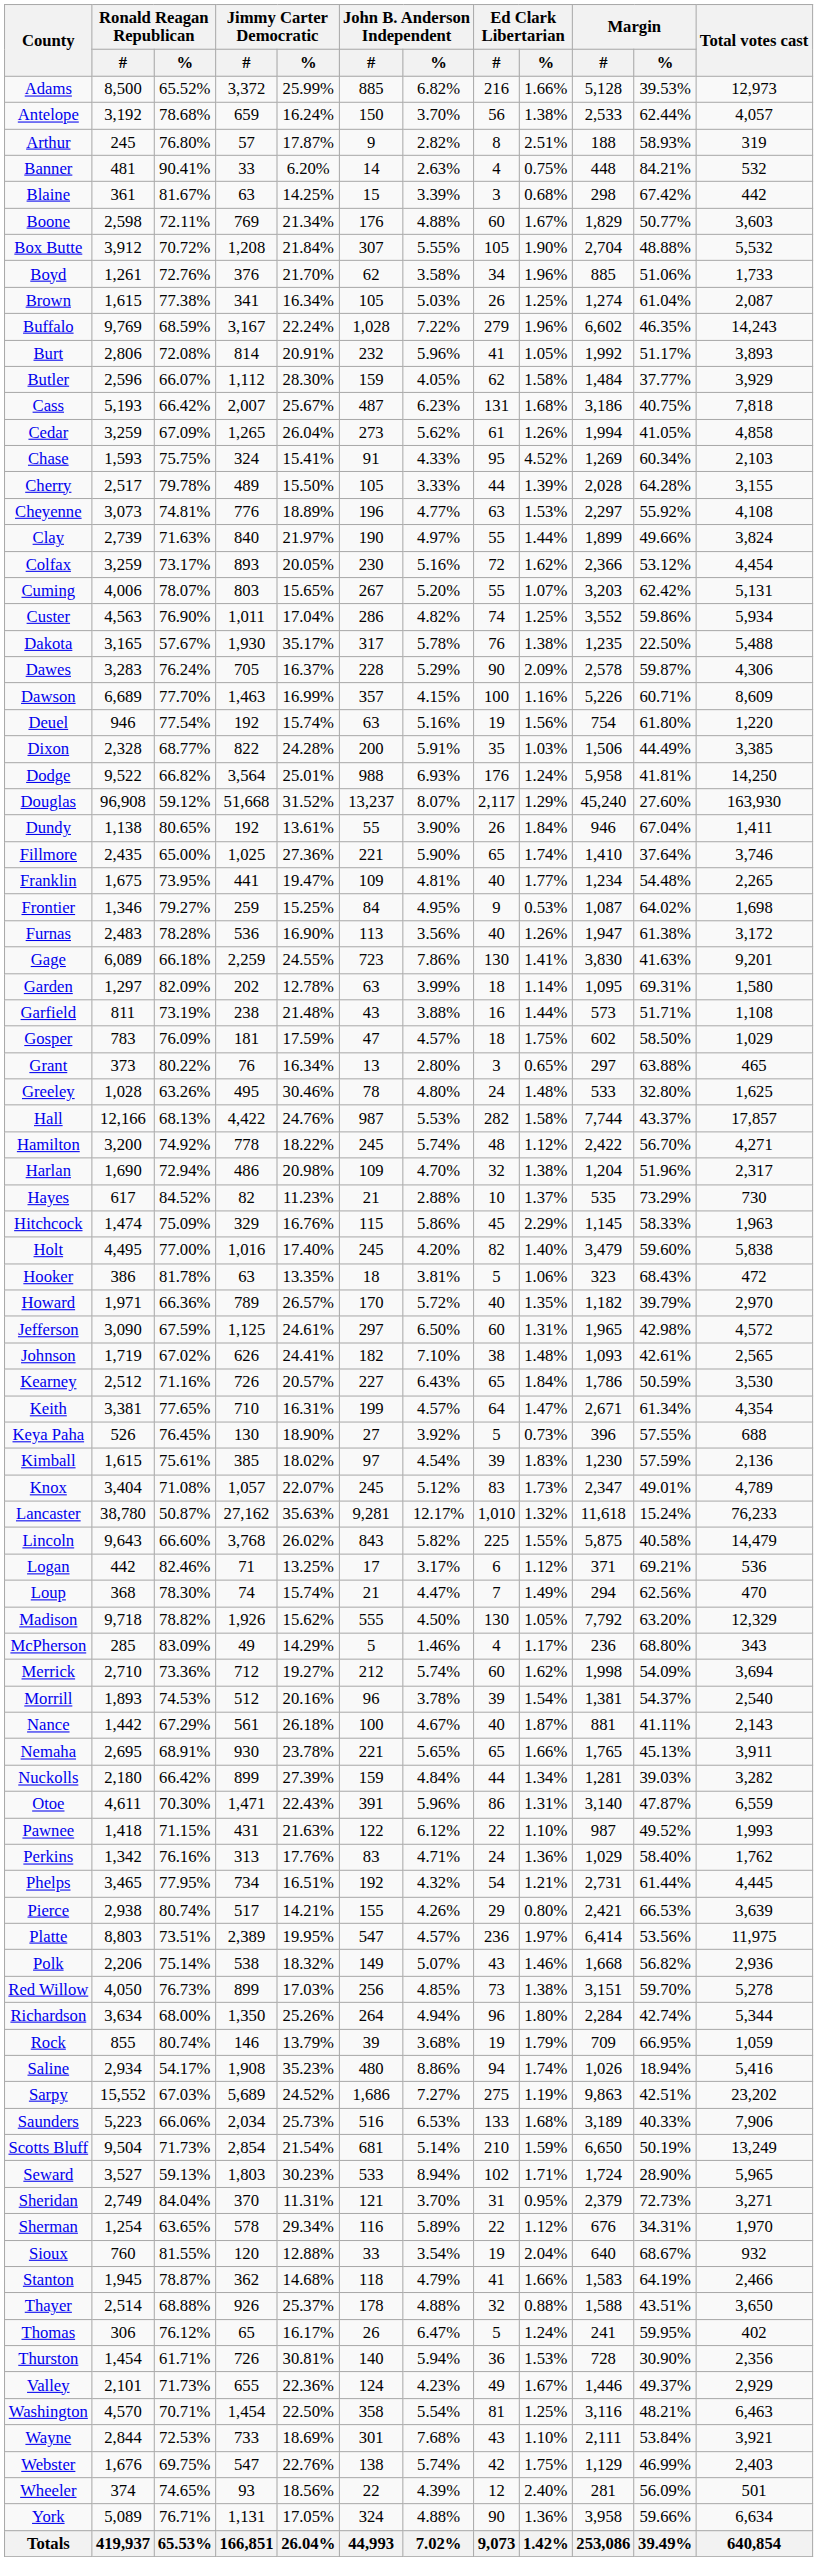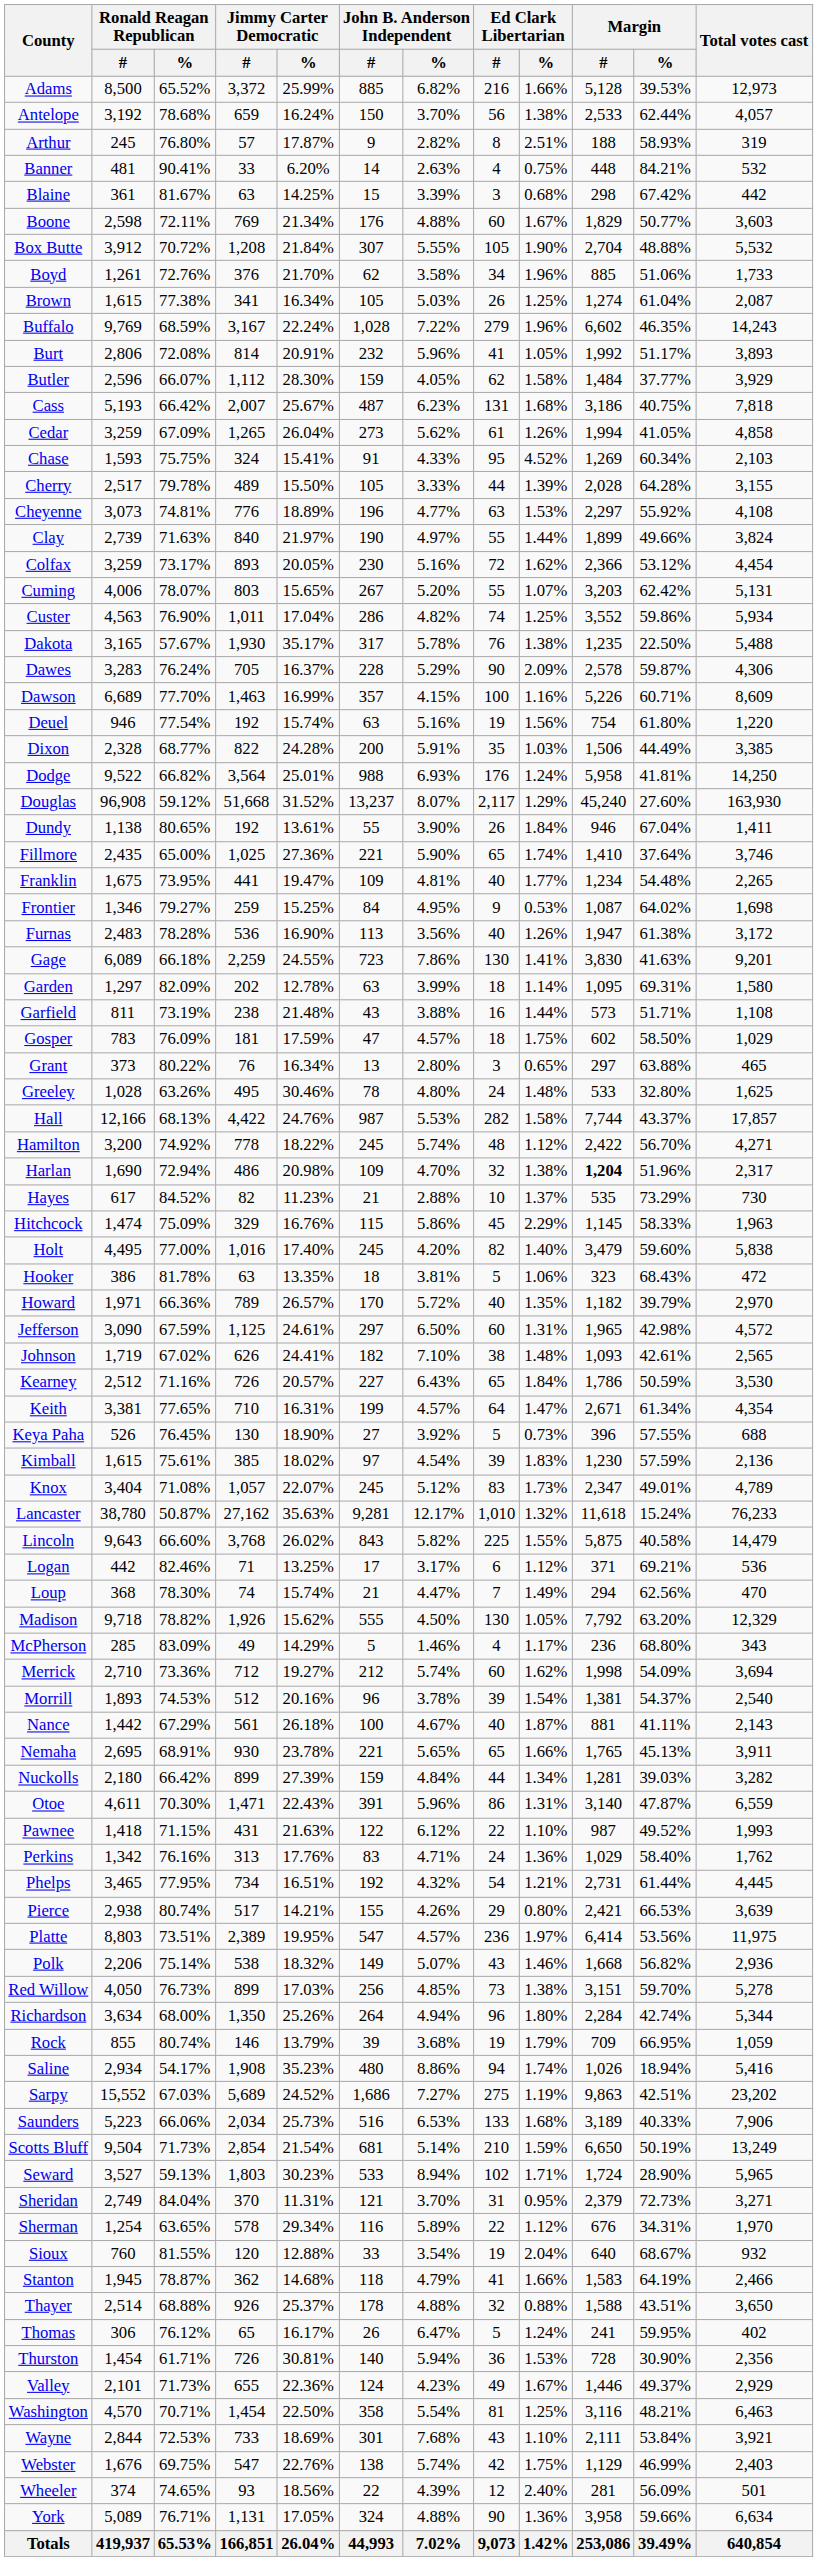(603, 1171) normal -> (603, 1171) bold
